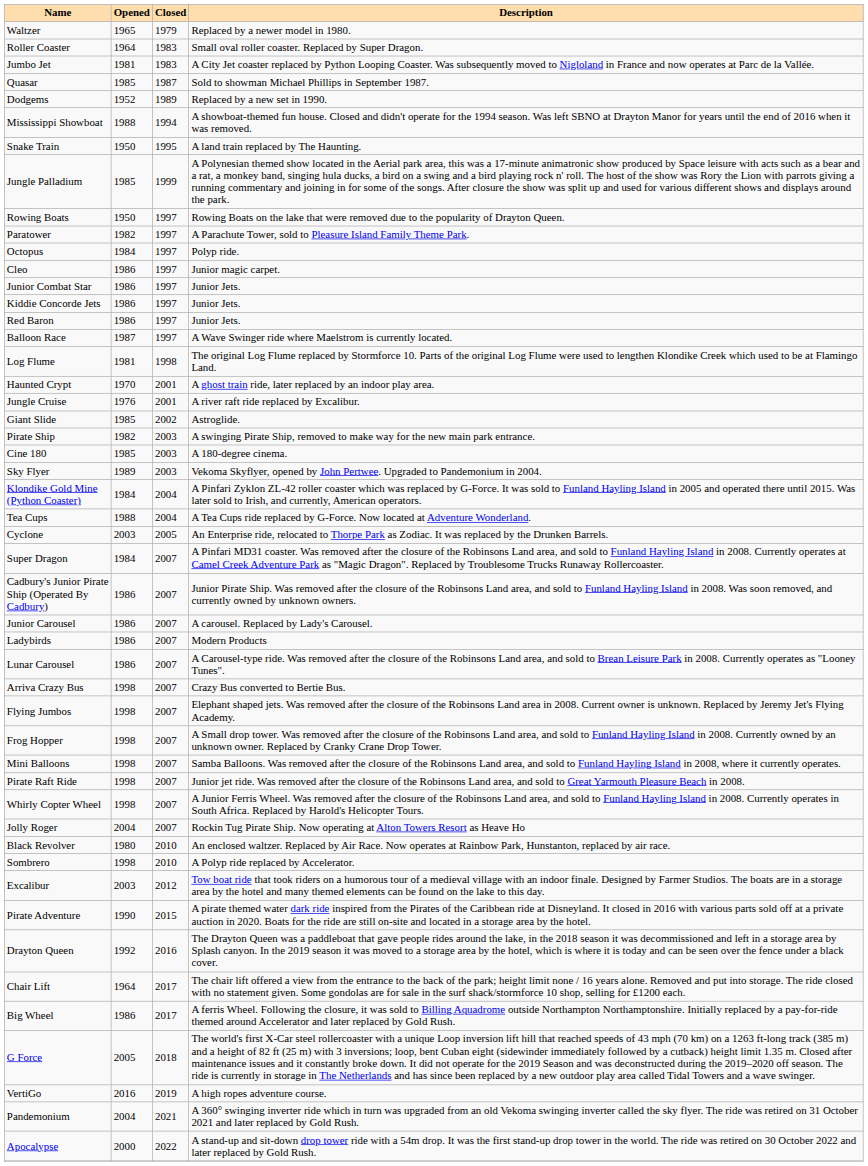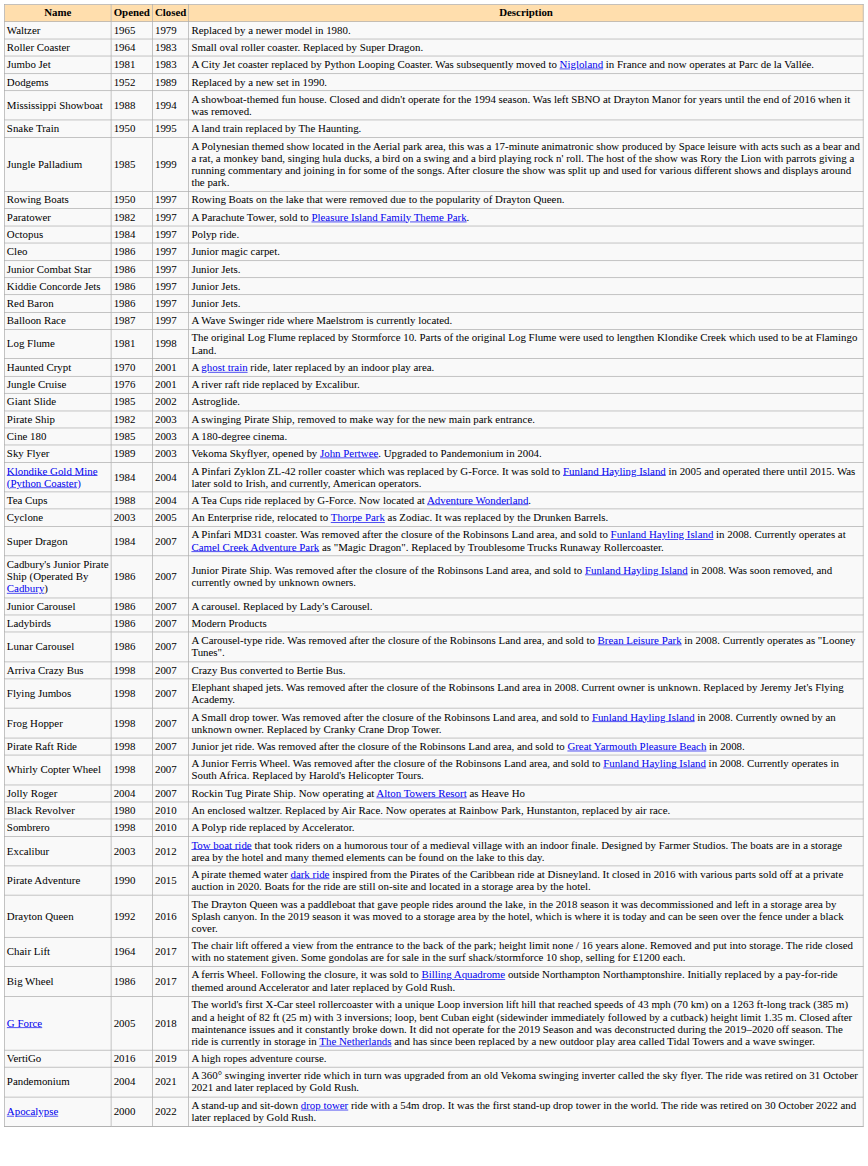- row: (22, 82)
- row: (38, 763)
